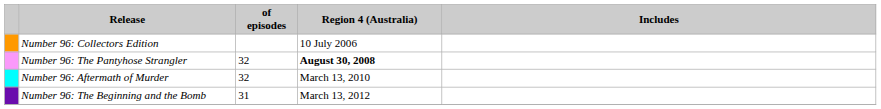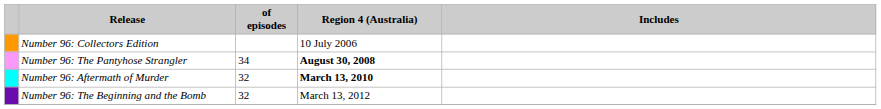(244, 60) 32 -> (244, 60) 34
(335, 78) normal -> (336, 78) bold
(244, 95) 31 -> (244, 95) 32
